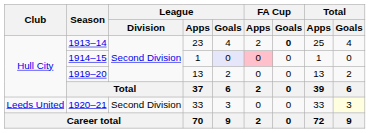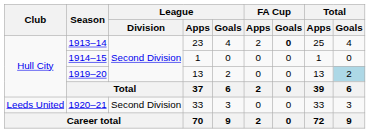(228, 58) lavender background -> (228, 58) no background
(258, 58) pink background -> (258, 58) no background
(349, 74) no background -> (349, 74) lightblue background
(349, 105) lightyellow background -> (349, 105) no background
